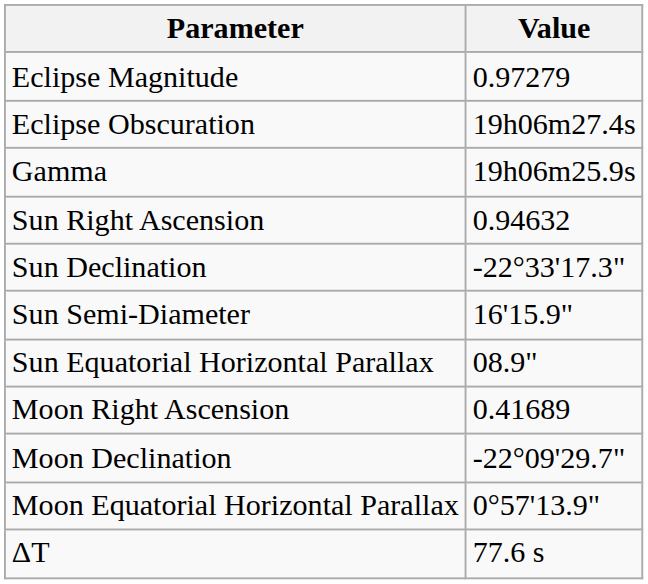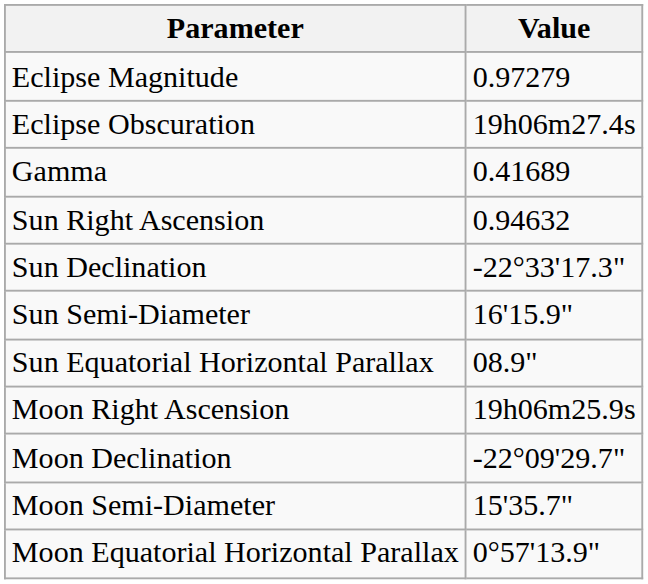(554, 171) 19h06m25.9s -> (522, 171) 0.41689
(522, 409) 0.41689 -> (554, 409) 19h06m25.9s
+ row: (143, 505)
- row: (31, 553)
